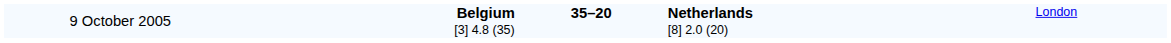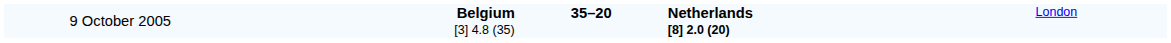(698, 30) normal -> (699, 30) bold
